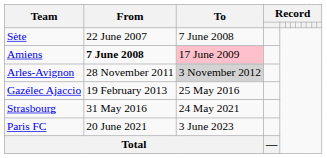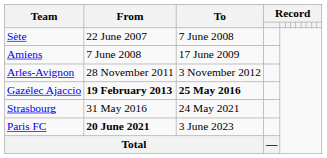(115, 54) bold -> (114, 54) normal
(209, 54) pink background -> (209, 54) no background
(220, 72) lightgrey background -> (220, 72) no background
(127, 90) normal -> (129, 90) bold
(209, 90) normal -> (210, 90) bold
(117, 126) normal -> (118, 126) bold
